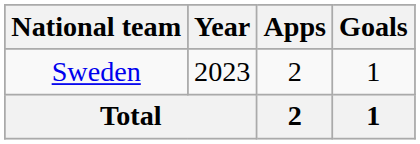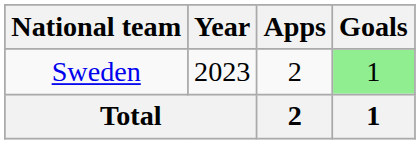(373, 71) no background -> (373, 71) lightgreen background
